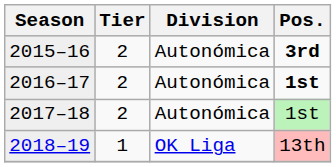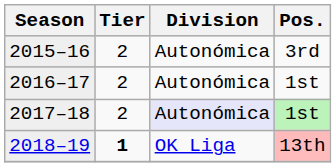(302, 52) bold -> (302, 52) normal
(302, 83) bold -> (302, 83) normal
(212, 114) no background -> (212, 114) lavender background
(122, 146) normal -> (122, 146) bold
